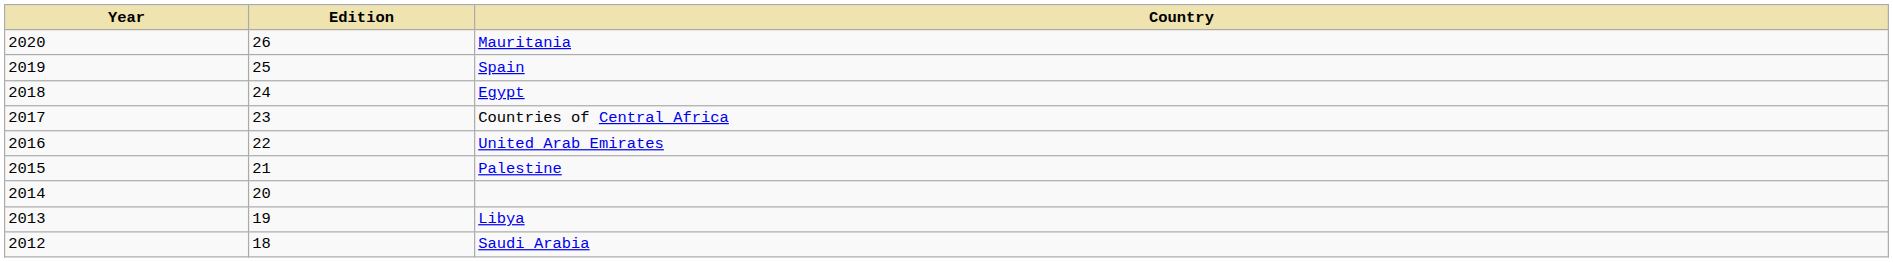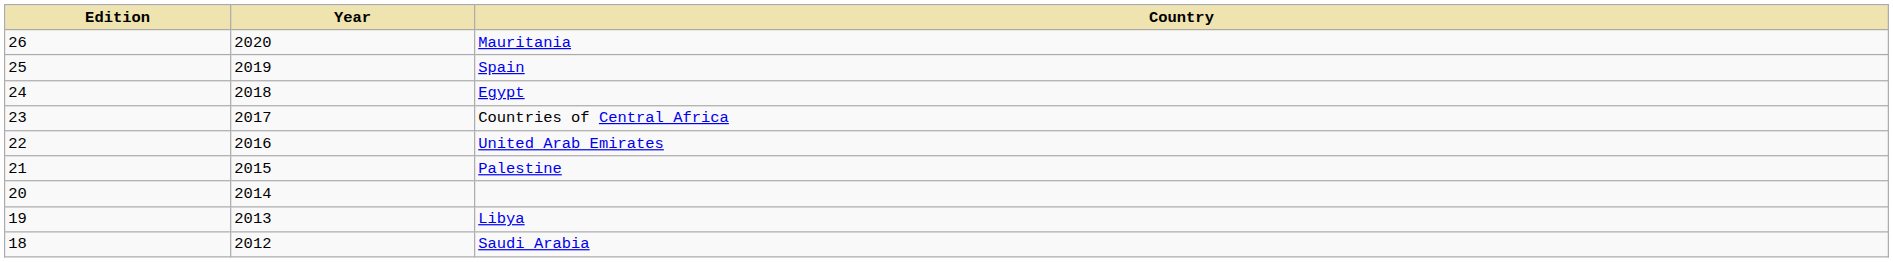columns swapped: (127, 17) <-> (362, 17)
